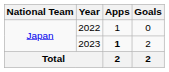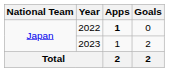(117, 28) normal -> (117, 28) bold
(117, 43) bold -> (117, 43) normal
